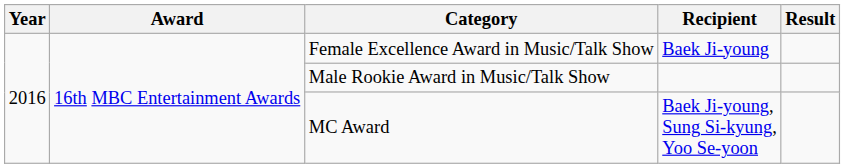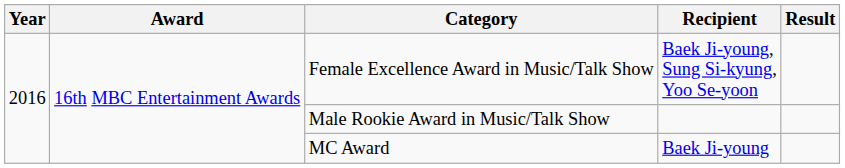(716, 48) Baek Ji-young -> (720, 68) Baek Ji-young, Sung Si-kyung, Yoo Se-yoon
(720, 127) Baek Ji-young, Sung Si-kyung, Yoo Se-yoon -> (716, 148) Baek Ji-young
